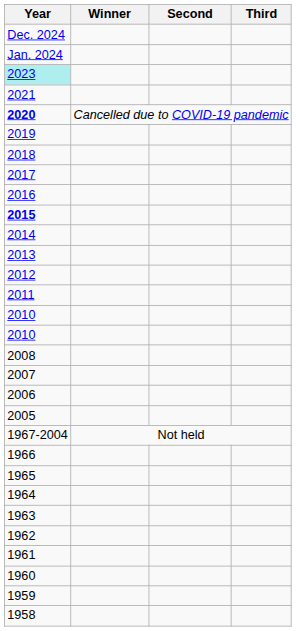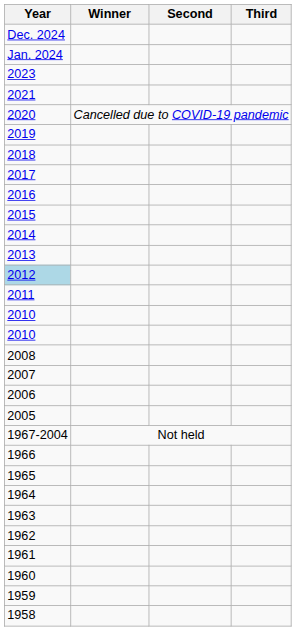(21, 74) paleturquoise background -> (21, 74) no background
(21, 114) bold -> (21, 114) normal
(21, 214) bold -> (21, 214) normal
(21, 275) no background -> (21, 275) lightblue background
